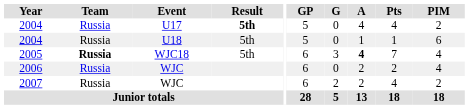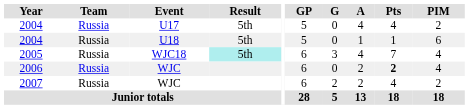(247, 25) bold -> (245, 25) normal
(95, 54) bold -> (94, 54) normal
(247, 54) no background -> (245, 54) paleturquoise background
(361, 54) bold -> (361, 54) normal
(394, 68) normal -> (393, 68) bold
